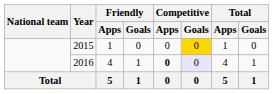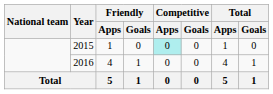(167, 47) no background -> (167, 47) paleturquoise background
(196, 47) gold background -> (196, 47) no background
(167, 63) bold -> (167, 63) normal
(196, 63) lavender background -> (196, 63) no background
